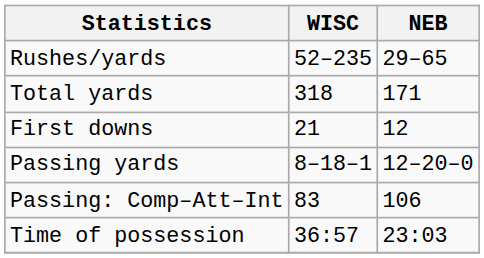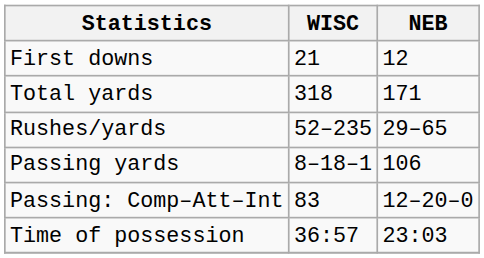rows swapped: (82, 129) <-> (88, 59)
(428, 165) 12–20–0 -> (402, 165) 106
(402, 200) 106 -> (428, 200) 12–20–0
